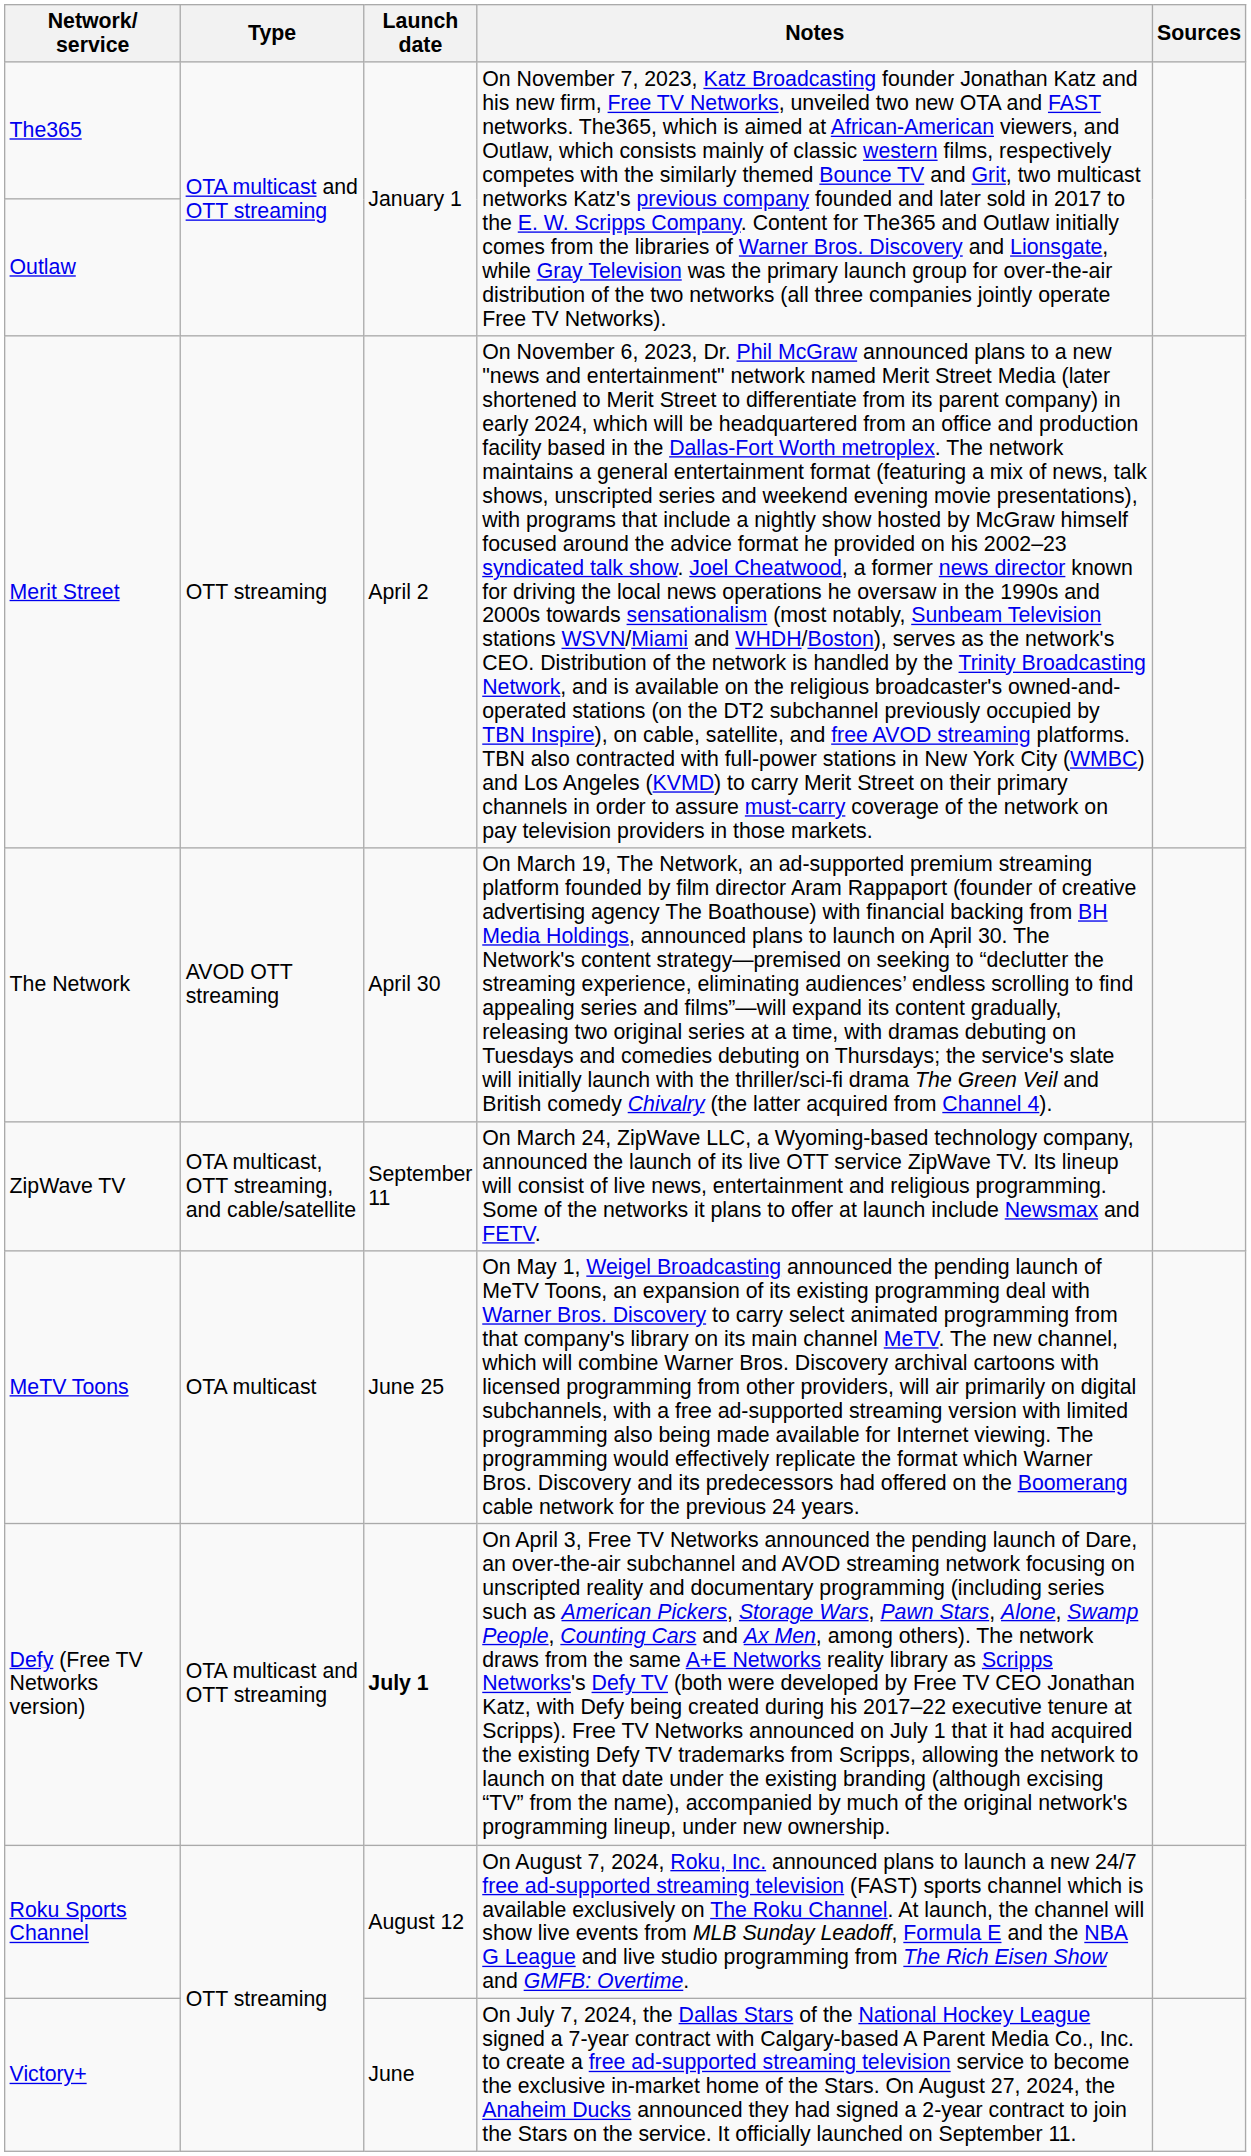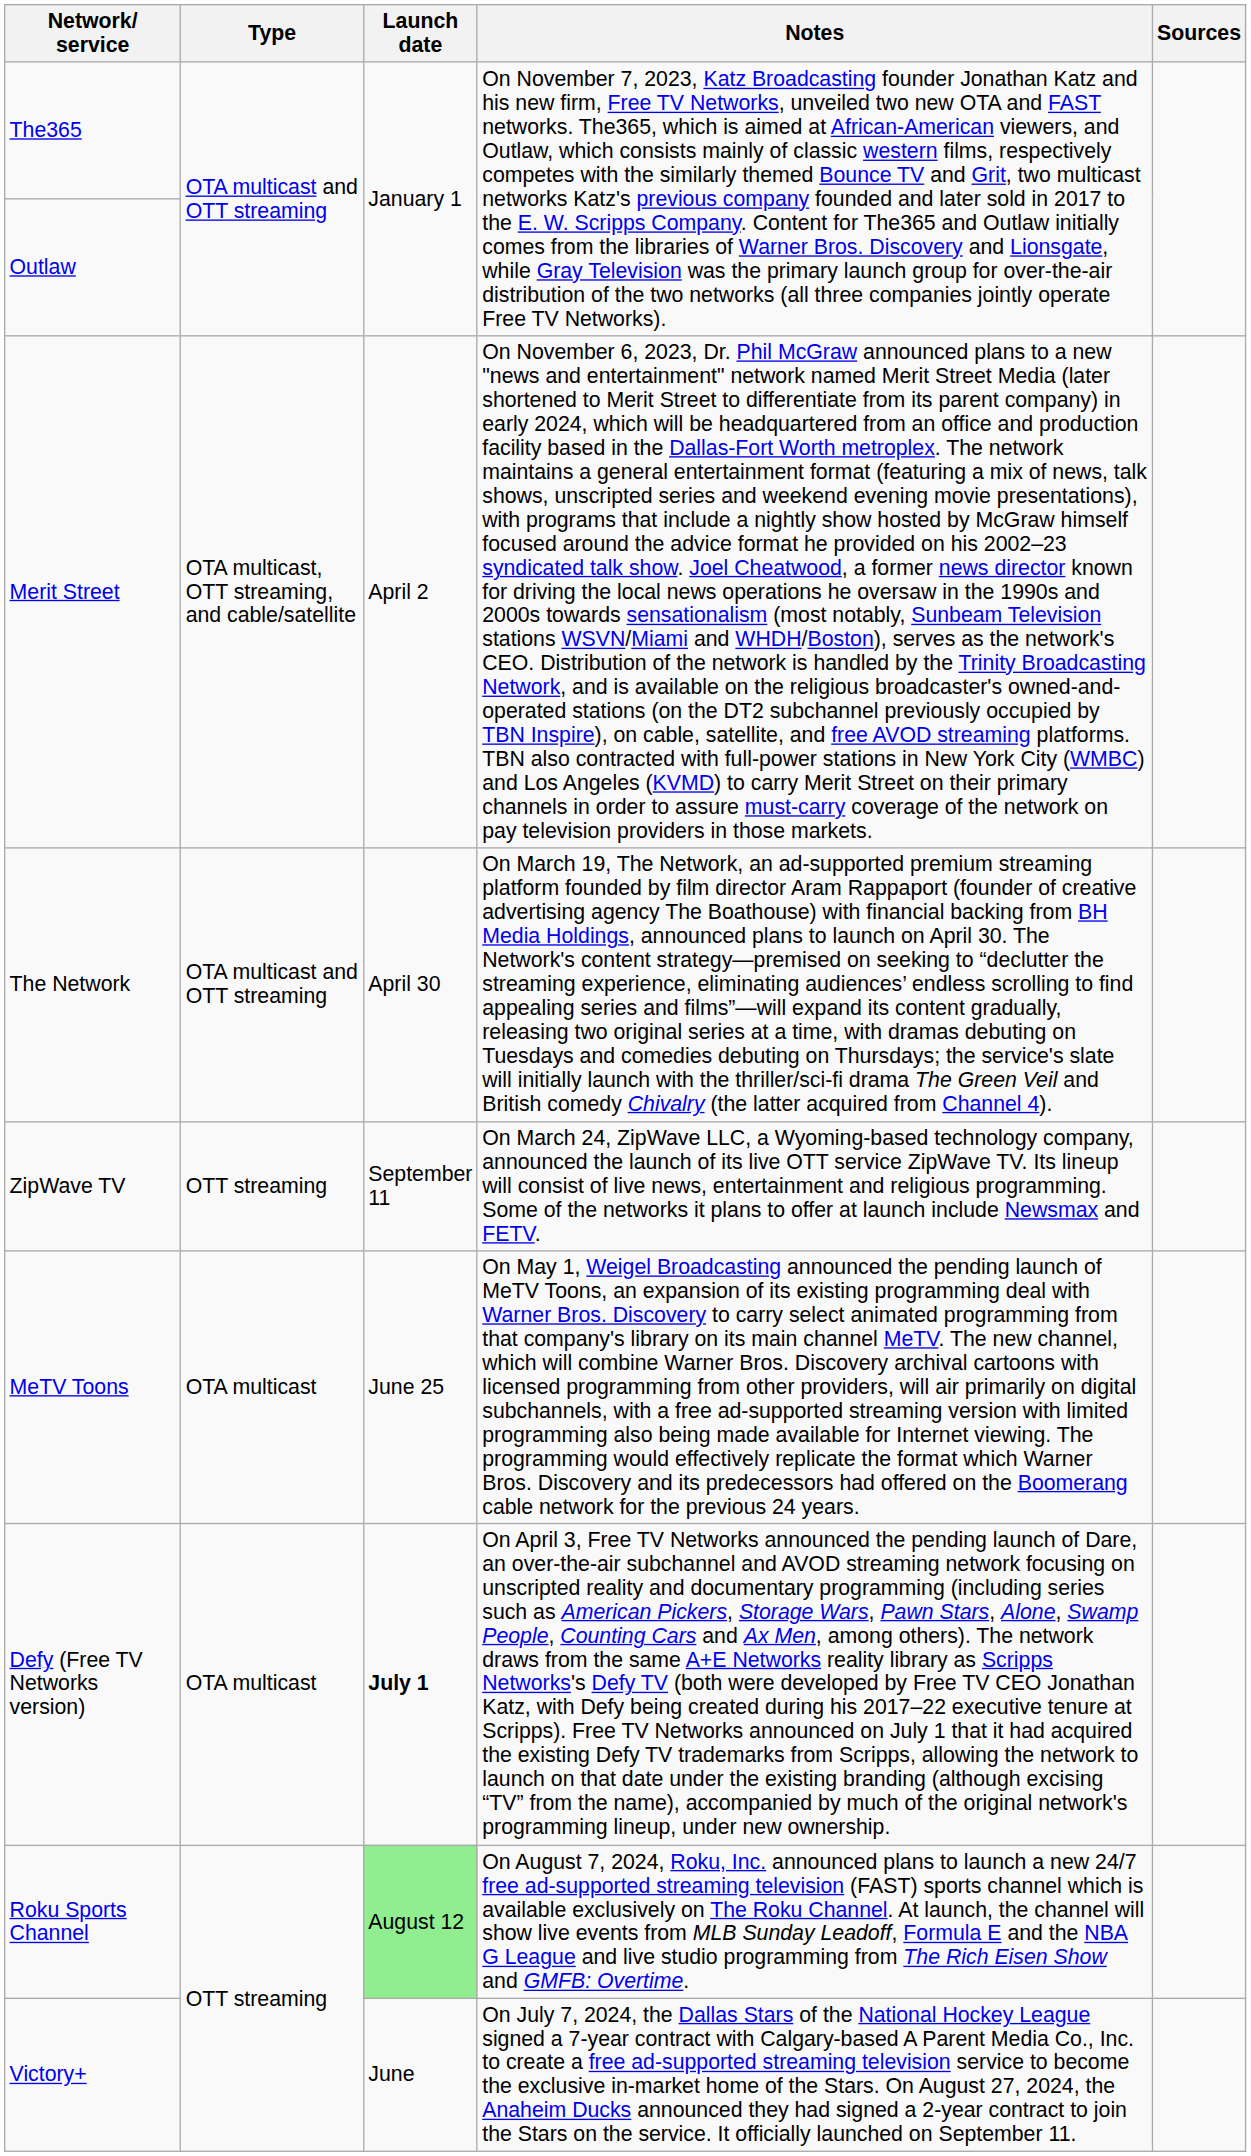(256, 591) OTT streaming -> (271, 591) OTA multicast, OTT streaming, and cable/satellite
(239, 984) AVOD OTT streaming -> (272, 984) OTA multicast and OTT streaming
(271, 1185) OTA multicast, OTT streaming, and cable/satellite -> (256, 1185) OTT streaming
(272, 1684) OTA multicast and OTT streaming -> (251, 1684) OTA multicast
(416, 1921) no background -> (416, 1921) lightgreen background
